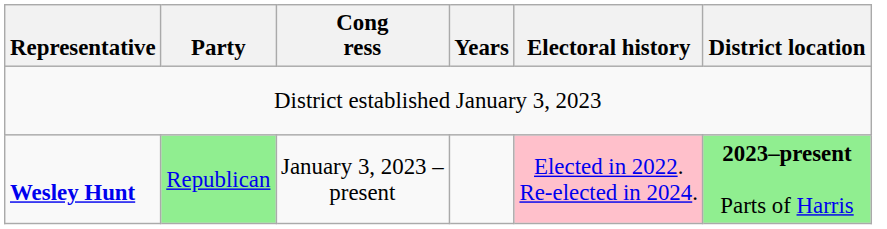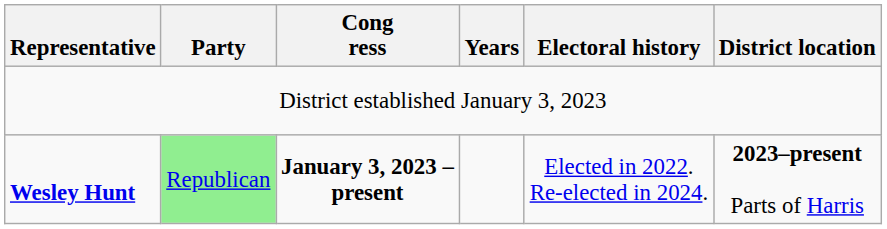(362, 179) normal -> (367, 179) bold
(609, 179) pink background -> (619, 179) no background
(787, 179) lightgreen background -> (797, 179) no background
